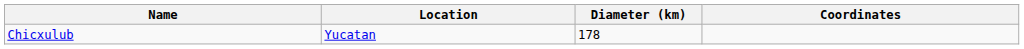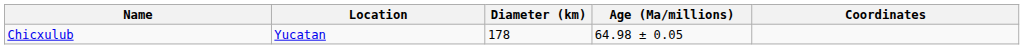+ column: (672, 14)
